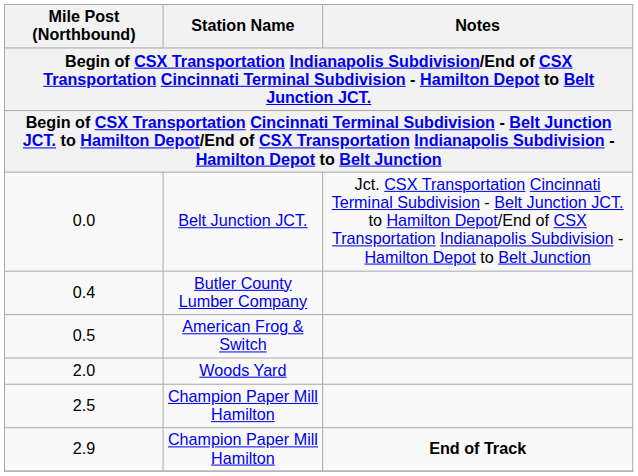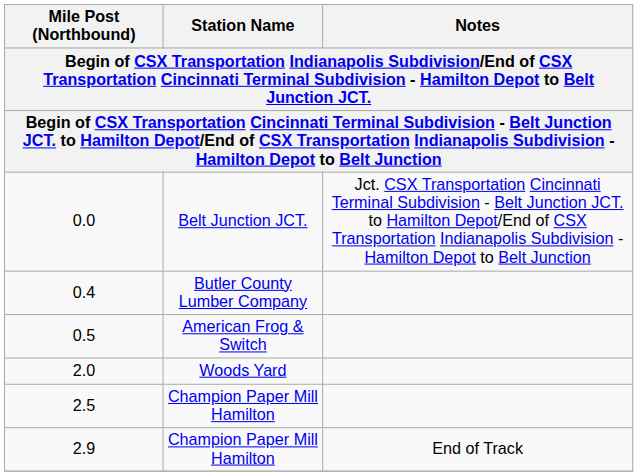(478, 449) bold -> (478, 449) normal
